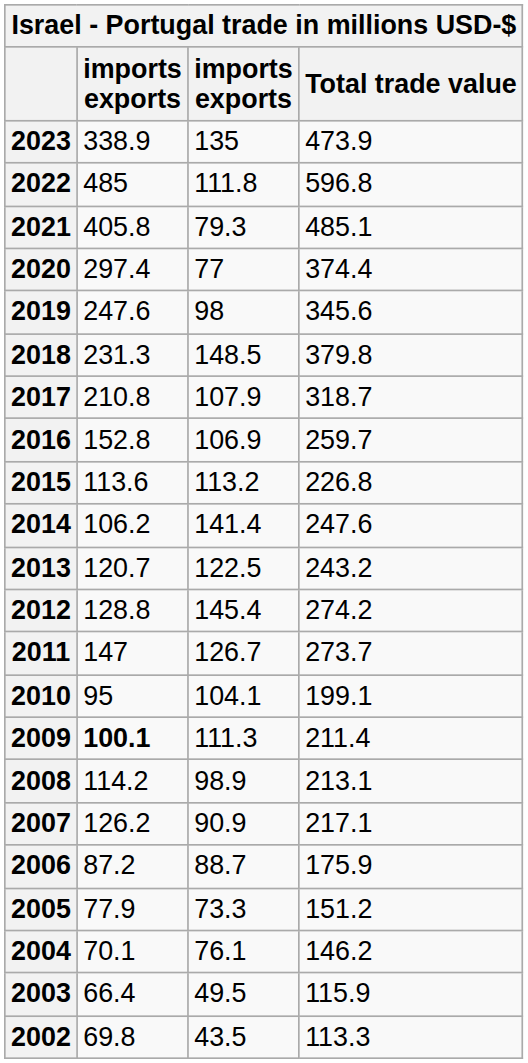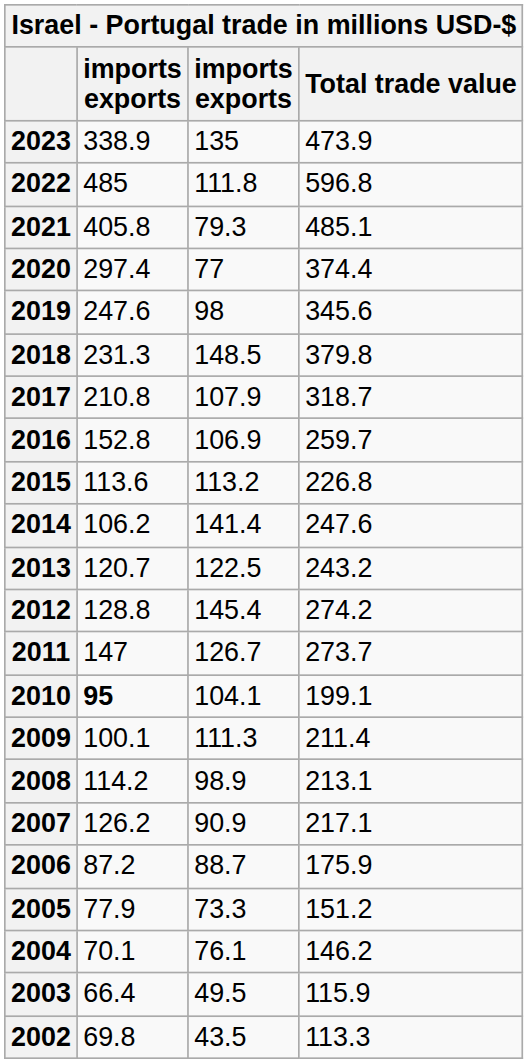(98, 695) normal -> (98, 695) bold
(117, 738) bold -> (117, 738) normal
